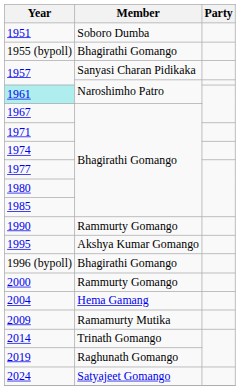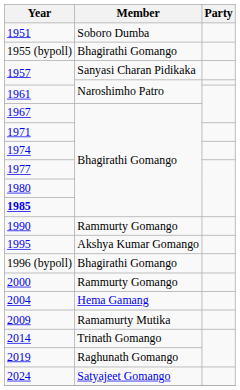(19, 94) paleturquoise background -> (19, 94) no background
(19, 207) normal -> (19, 207) bold
